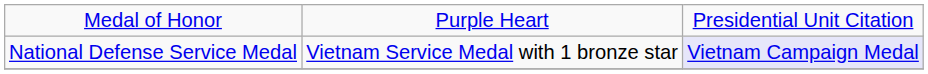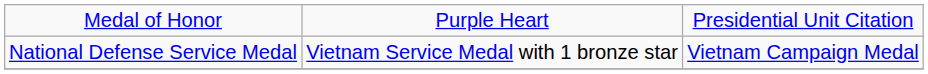(803, 52) lavender background -> (803, 52) no background
